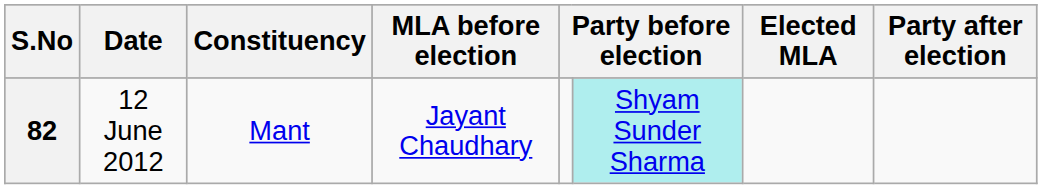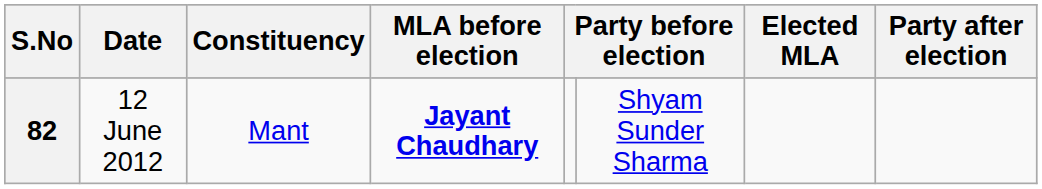(466, 130) normal -> (467, 130) bold
(657, 130) paleturquoise background -> (660, 130) no background
